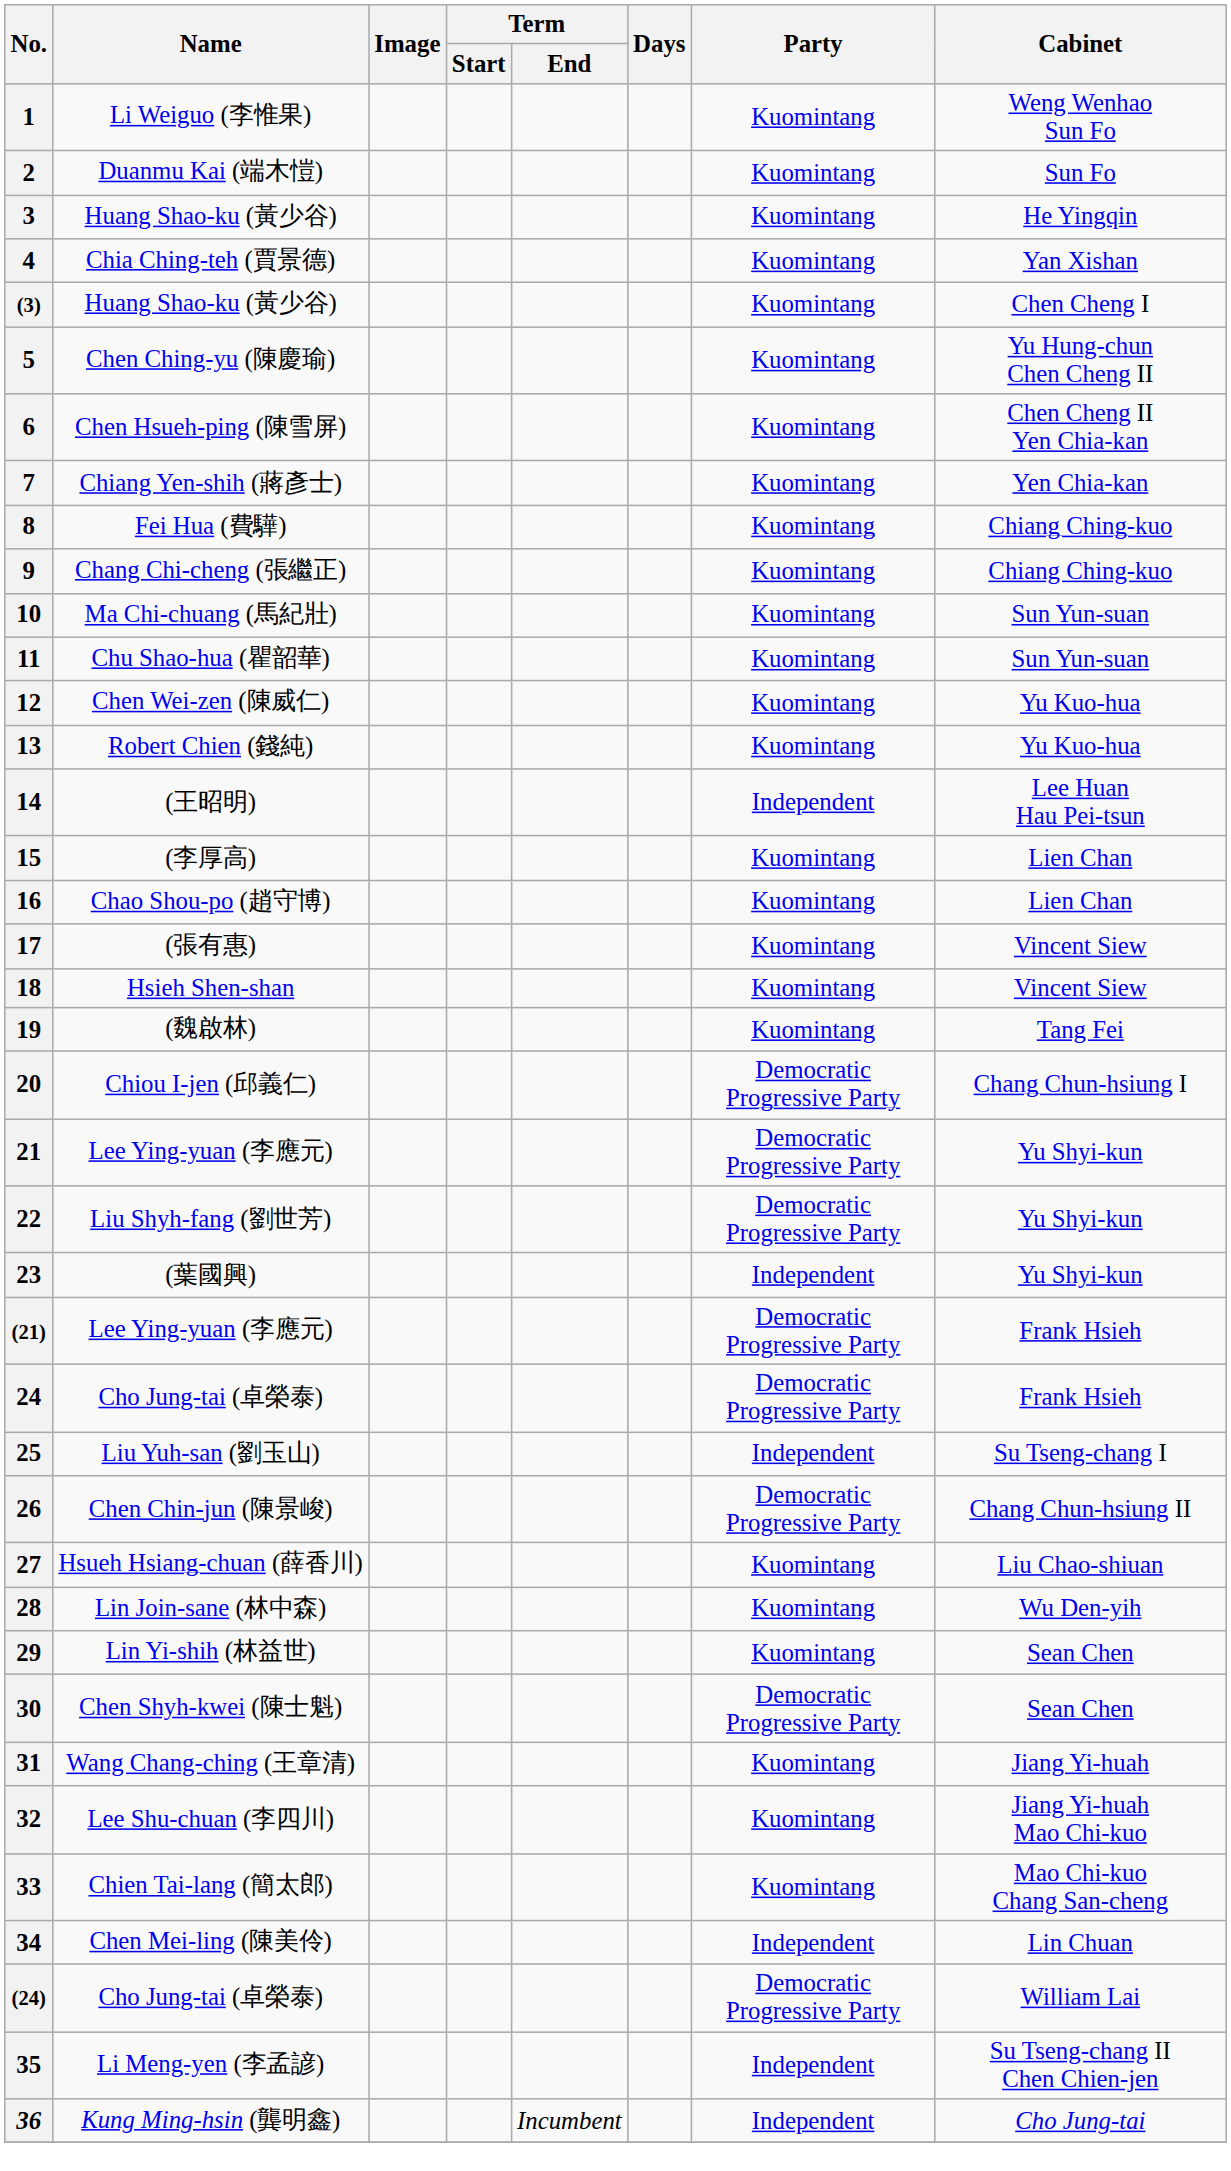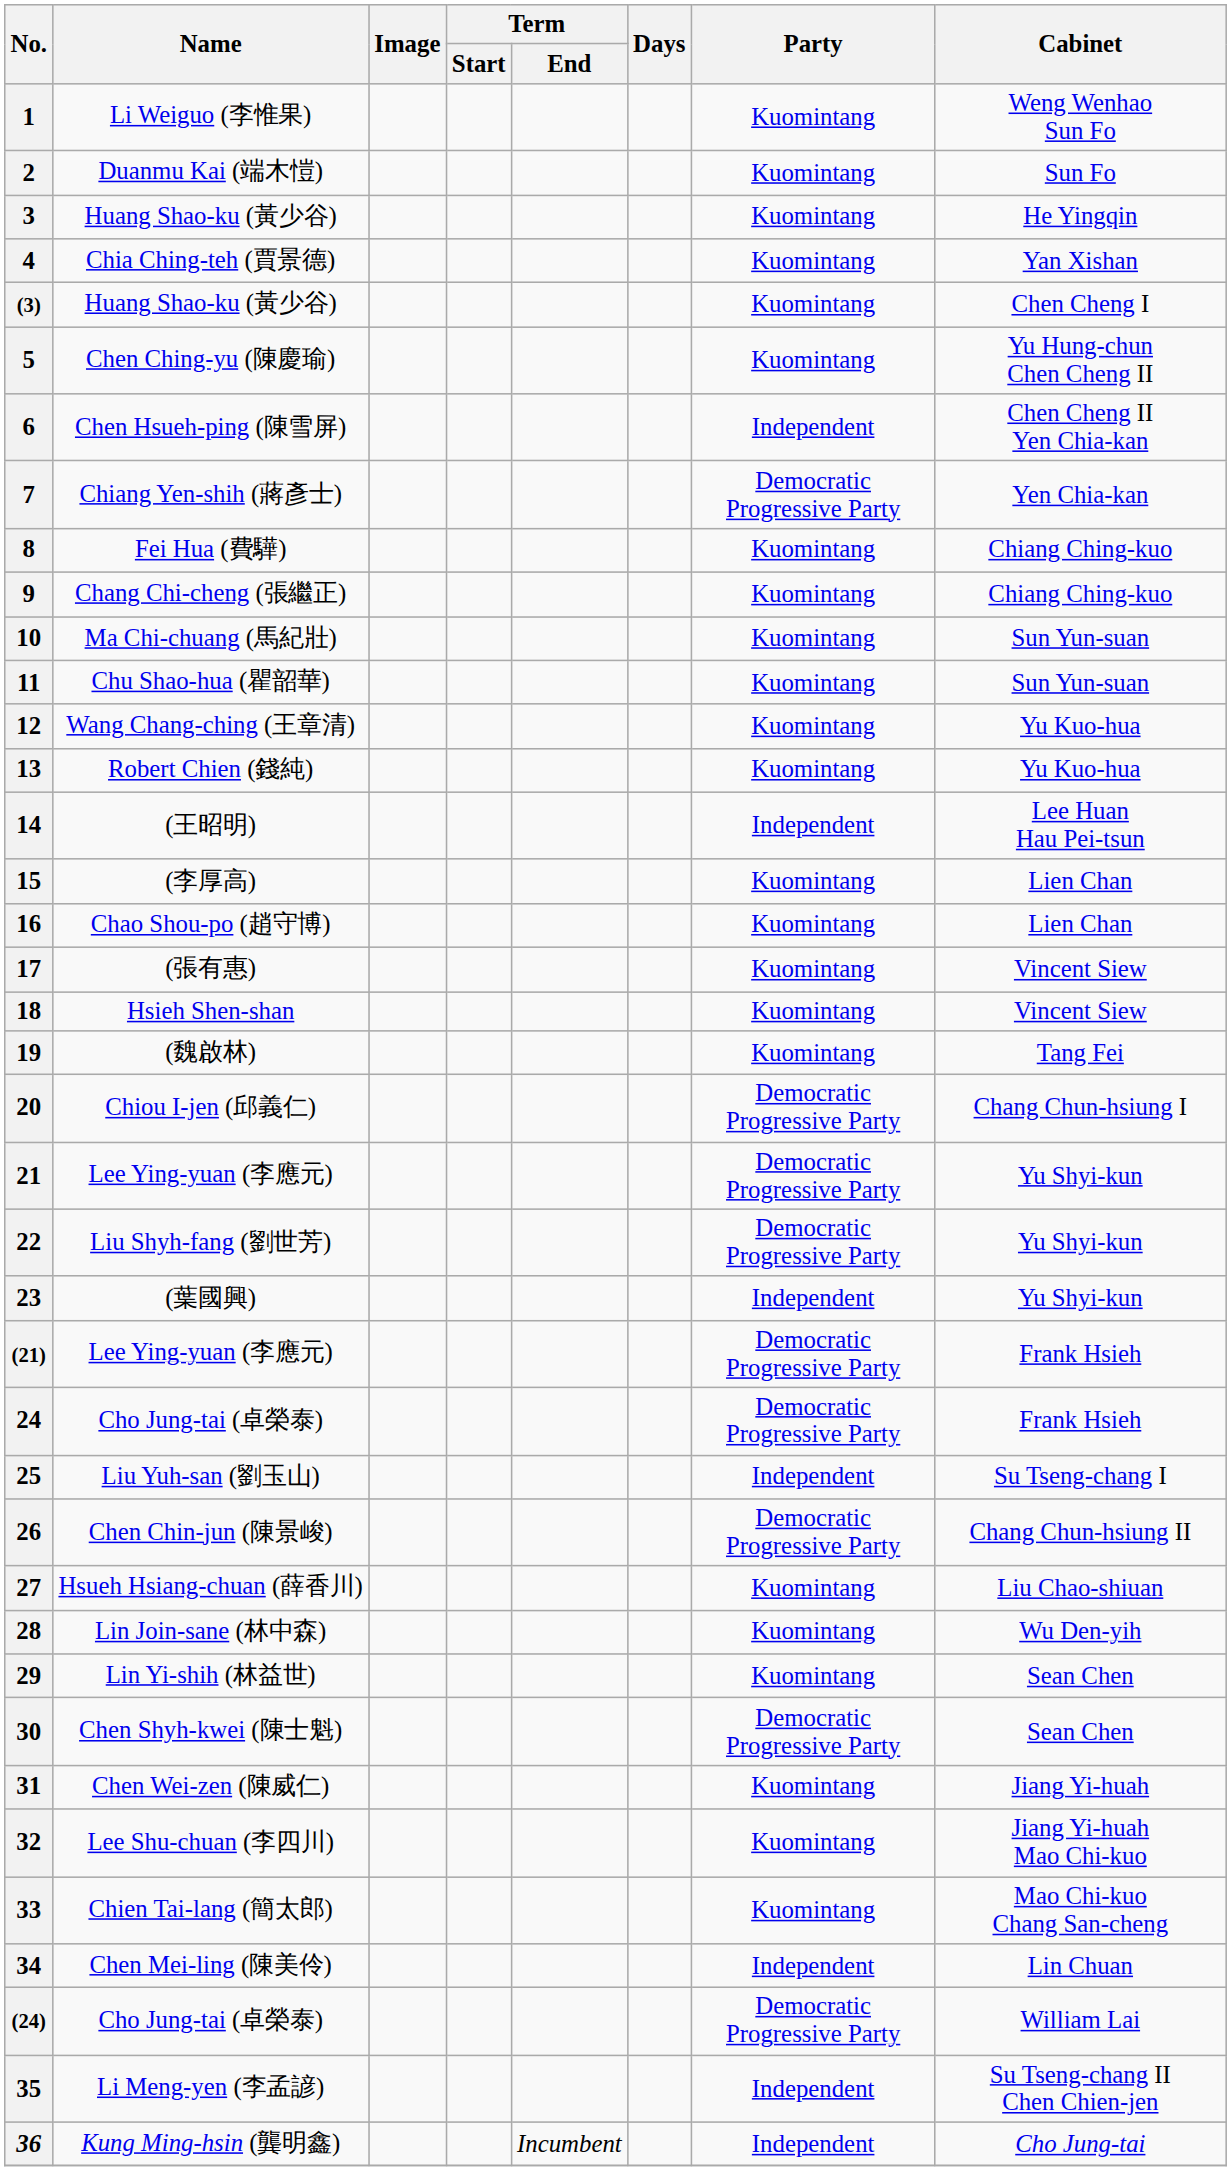(813, 427) Kuomintang -> (813, 427) Independent
(813, 482) Kuomintang -> (813, 494) Democratic Progressive Party
(211, 701) Chen Wei-zen (陳威仁) -> (211, 725) Wang Chang-ching (王章清)
(211, 1762) Wang Chang-ching (王章清) -> (211, 1786) Chen Wei-zen (陳威仁)
